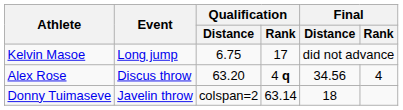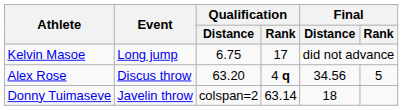(379, 75) 4 -> (379, 75) 5
